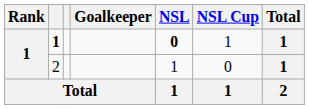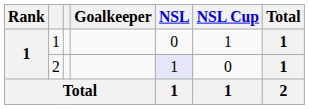(56, 41) bold -> (56, 41) normal
(174, 41) bold -> (174, 41) normal
(174, 66) no background -> (174, 66) lavender background
